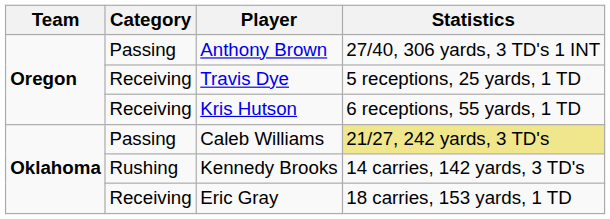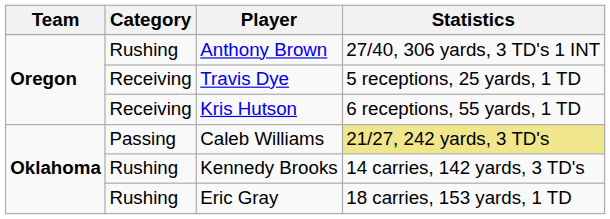(143, 49) Passing -> (144, 49) Rushing
(151, 198) Receiving -> (144, 198) Rushing
